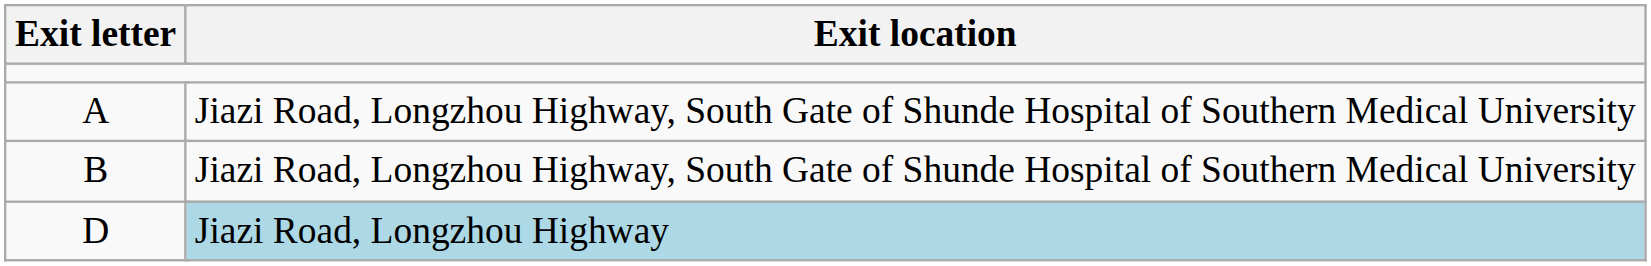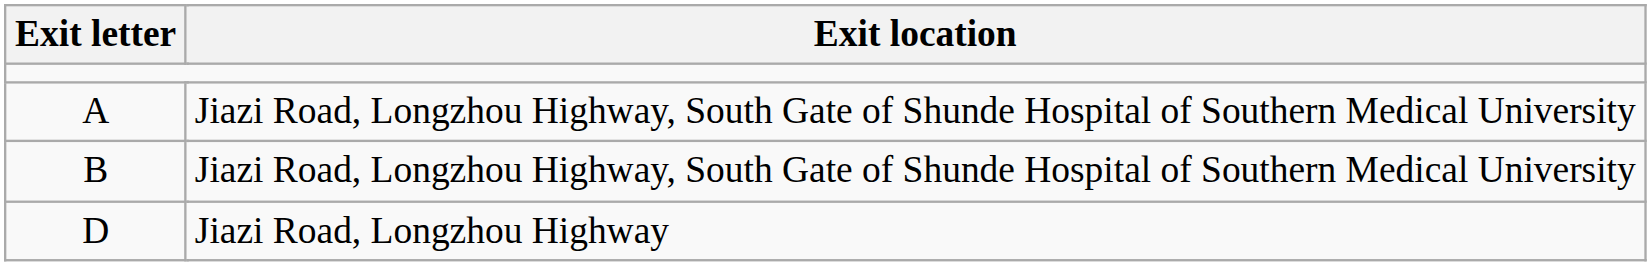(432, 229) lightblue background -> (432, 229) no background
